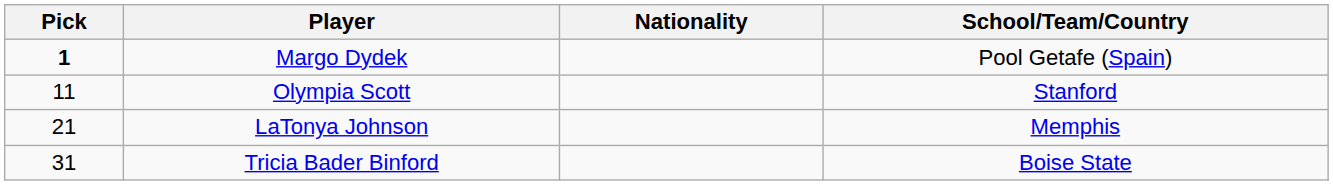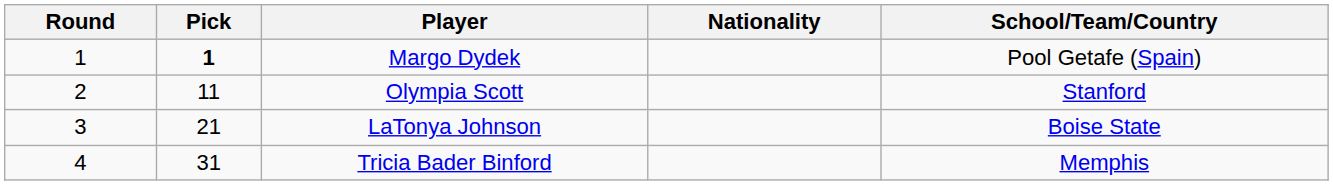+ column: (80, 22)
(1075, 127) Memphis -> (1104, 127) Boise State
(1075, 162) Boise State -> (1104, 162) Memphis
